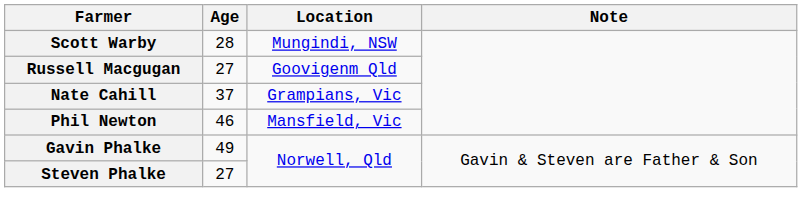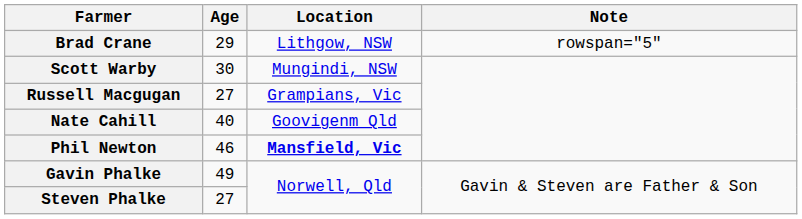+ row: (104, 44)
(225, 44) 28 -> (225, 70) 30
(334, 70) Goovigenm Qld -> (334, 96) Grampians, Vic
(225, 96) 37 -> (225, 122) 40
(334, 96) Grampians, Vic -> (334, 122) Goovigenm Qld
(334, 122) normal -> (334, 148) bold
